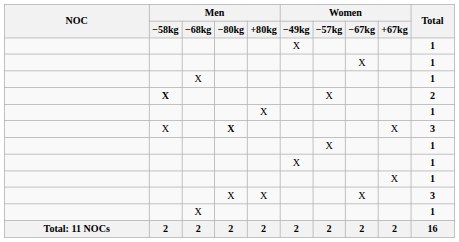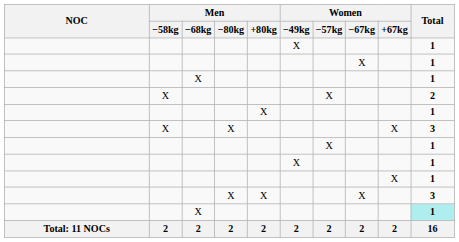(165, 96) bold -> (165, 96) normal
(231, 129) bold -> (231, 129) normal
(432, 212) no background -> (432, 212) paleturquoise background
